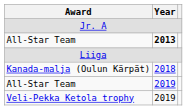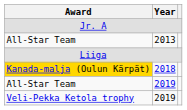(165, 40) bold -> (165, 40) normal
(78, 69) no background -> (78, 69) gold background
